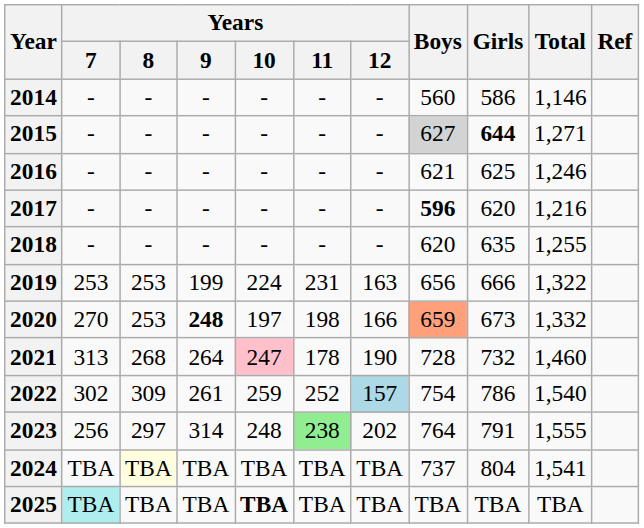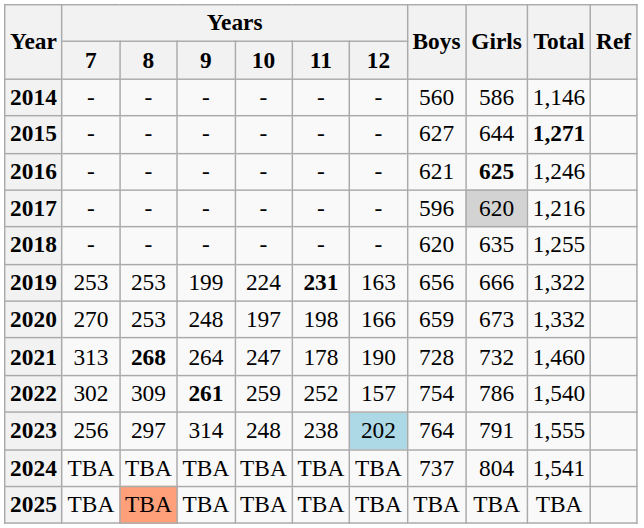(438, 134) lightgrey background -> (437, 134) no background
(498, 134) bold -> (497, 134) normal
(560, 134) normal -> (559, 134) bold
(498, 171) normal -> (497, 171) bold
(438, 208) bold -> (437, 208) normal
(498, 208) no background -> (497, 208) lightgrey background
(322, 282) normal -> (321, 282) bold
(206, 319) bold -> (206, 319) normal
(438, 319) lightsalmon background -> (437, 319) no background
(148, 356) normal -> (148, 356) bold
(264, 356) pink background -> (263, 356) no background
(206, 393) normal -> (206, 393) bold
(380, 393) lightblue background -> (378, 393) no background
(322, 430) lightgreen background -> (321, 430) no background
(380, 430) no background -> (378, 430) lightblue background
(148, 467) lightyellow background -> (148, 467) no background
(91, 504) paleturquoise background -> (91, 504) no background
(148, 504) no background -> (148, 504) lightsalmon background
(264, 504) bold -> (263, 504) normal
